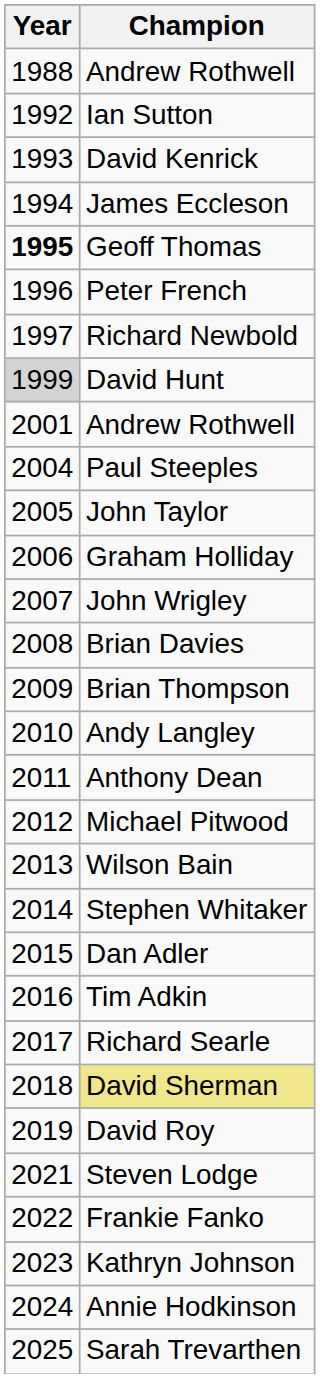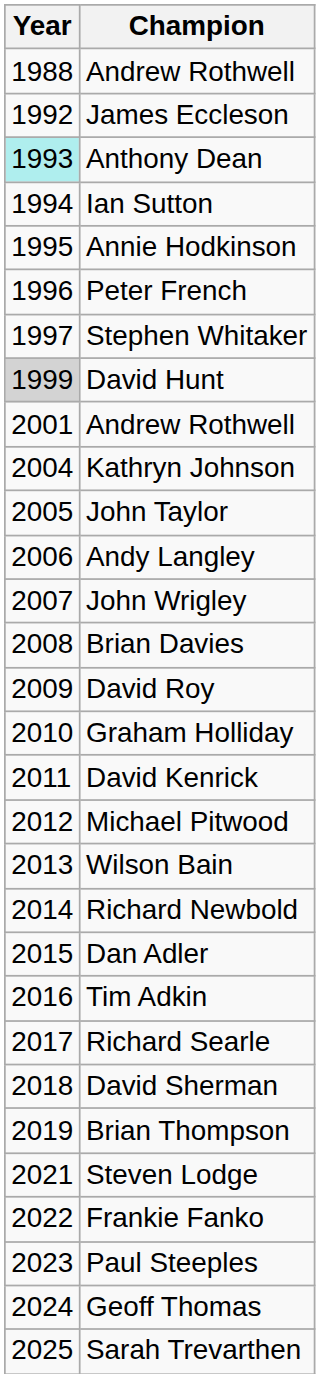(150, 114) Ian Sutton -> (187, 114) James Eccleson
(42, 159) no background -> (42, 159) paleturquoise background
(172, 159) David Kenrick -> (174, 159) Anthony Dean
(187, 203) James Eccleson -> (150, 203) Ian Sutton
(42, 247) bold -> (42, 247) normal
(174, 247) Geoff Thomas -> (191, 247) Annie Hodkinson
(192, 335) Richard Newbold -> (197, 335) Stephen Whitaker
(172, 468) Paul Steeples -> (191, 468) Kathryn Johnson
(190, 556) Graham Holliday -> (170, 556) Andy Langley
(188, 688) Brian Thompson -> (150, 688) David Roy
(170, 733) Andy Langley -> (190, 733) Graham Holliday
(174, 777) Anthony Dean -> (172, 777) David Kenrick
(197, 909) Stephen Whitaker -> (192, 909) Richard Newbold
(182, 1086) khaki background -> (182, 1086) no background
(150, 1130) David Roy -> (188, 1130) Brian Thompson
(191, 1262) Kathryn Johnson -> (172, 1262) Paul Steeples
(191, 1306) Annie Hodkinson -> (174, 1306) Geoff Thomas
